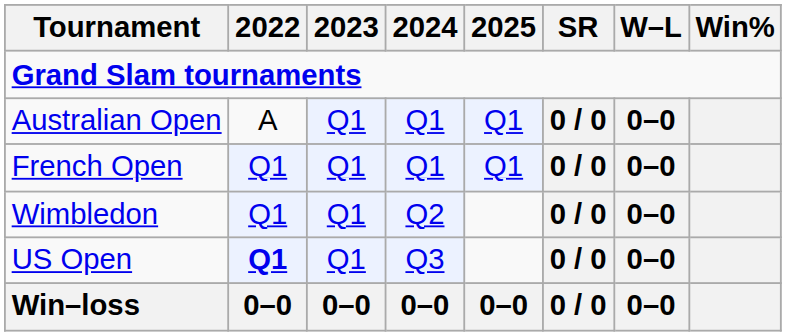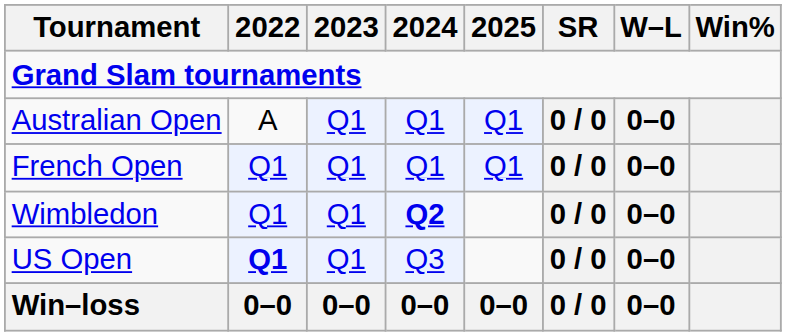(425, 213) normal -> (425, 213) bold
